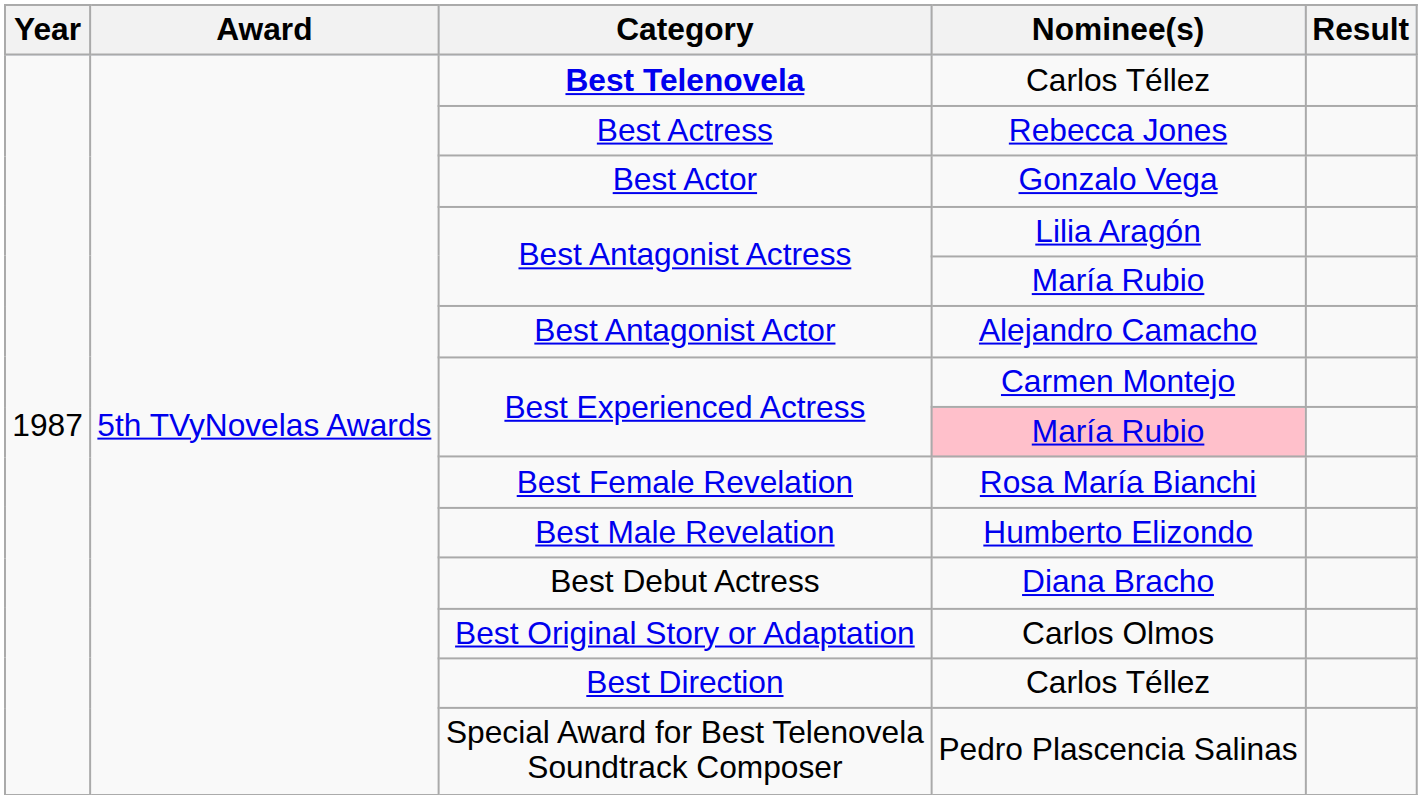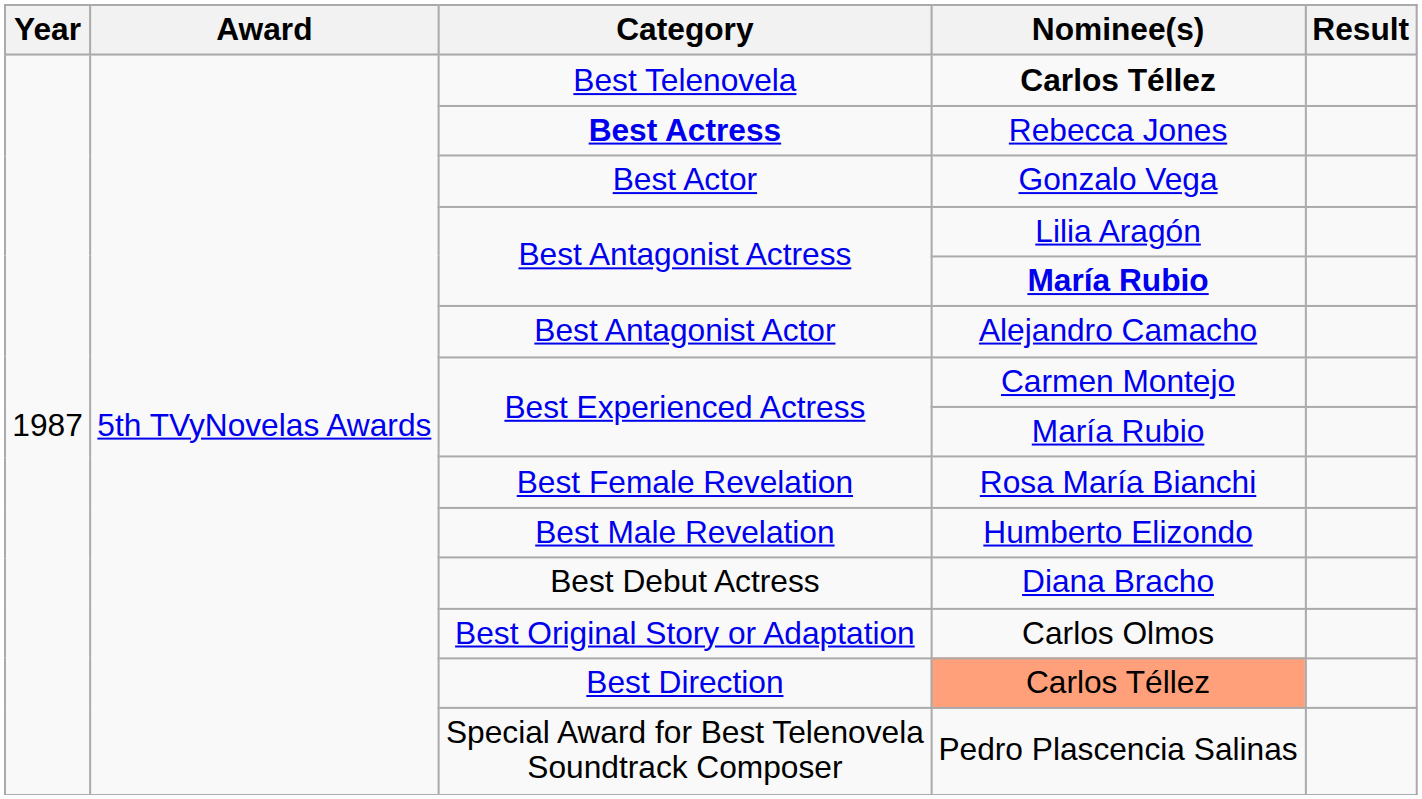(685, 79) bold -> (685, 79) normal
(1118, 79) normal -> (1118, 79) bold
(685, 130) normal -> (685, 130) bold
(1118, 280) normal -> (1118, 280) bold
(1118, 431) pink background -> (1118, 431) no background
(1118, 682) no background -> (1118, 682) lightsalmon background
